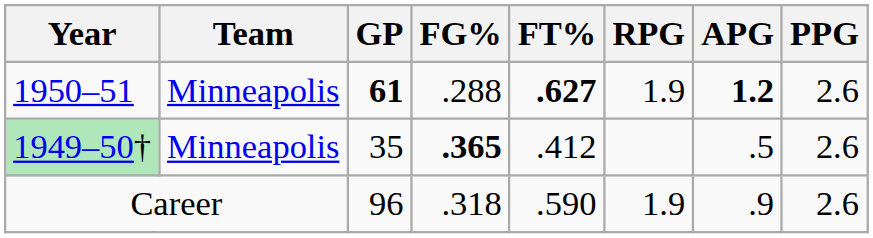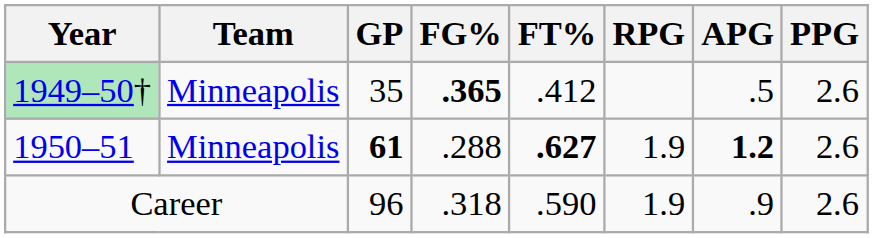rows swapped: (82, 146) <-> (73, 90)
